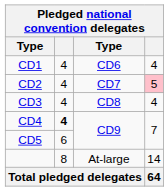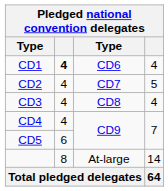(64, 65) normal -> (64, 65) bold
(154, 84) pink background -> (154, 84) no background
(64, 121) bold -> (64, 121) normal
